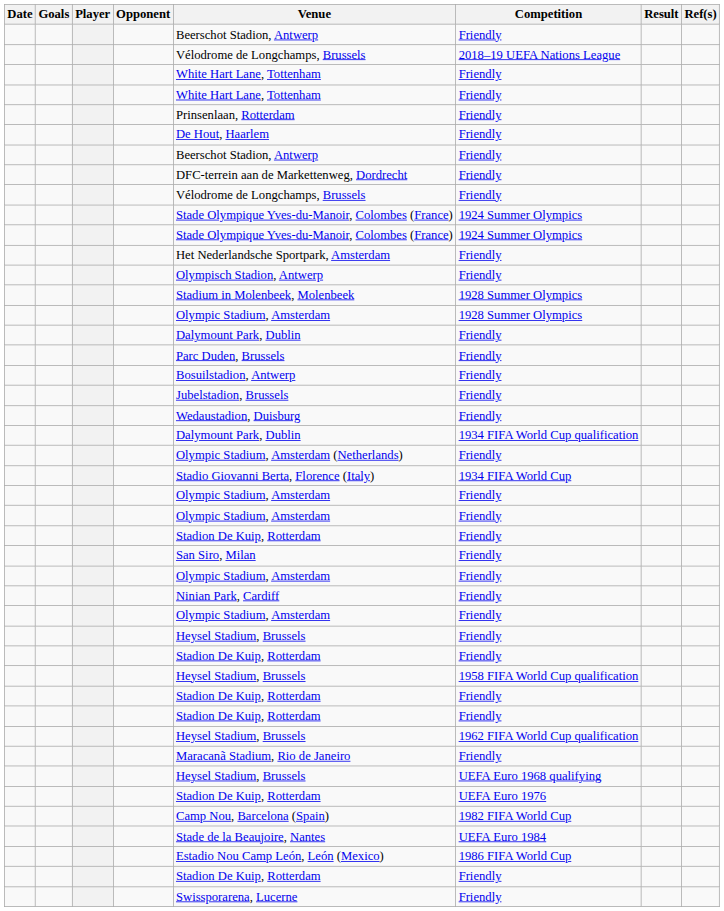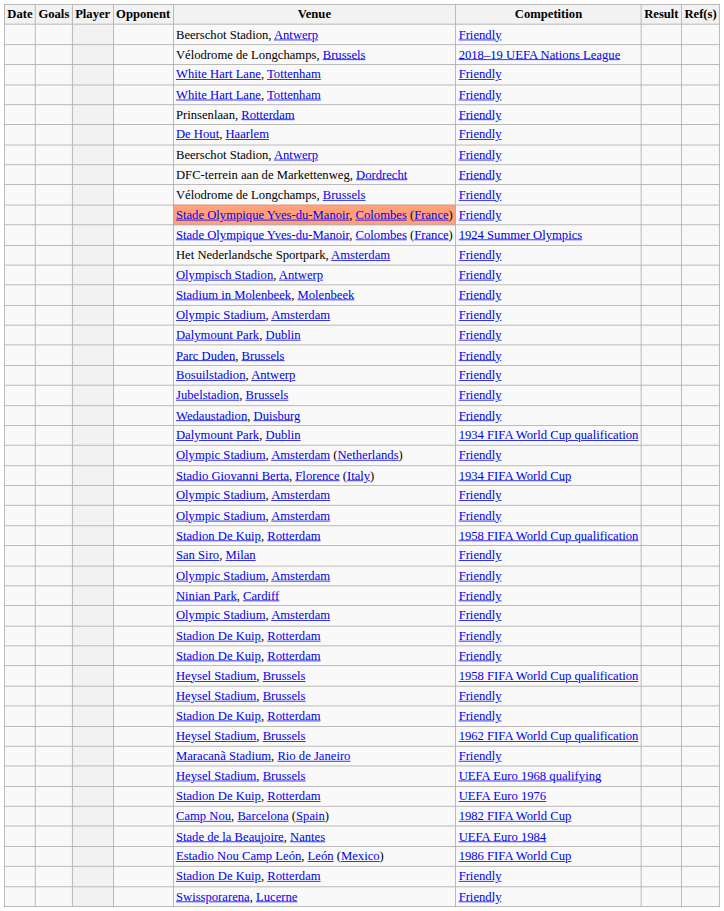(314, 214) no background -> (314, 214) lightsalmon background
(520, 214) 1924 Summer Olympics -> (480, 214) Friendly
(520, 295) 1928 Summer Olympics -> (480, 295) Friendly
(520, 315) 1928 Summer Olympics -> (480, 315) Friendly
(480, 535) Friendly -> (548, 535) 1958 FIFA World Cup qualification
(241, 635) Heysel Stadium, Brussels -> (248, 635) Stadion De Kuip, Rotterdam
(248, 696) Stadion De Kuip, Rotterdam -> (241, 696) Heysel Stadium, Brussels
